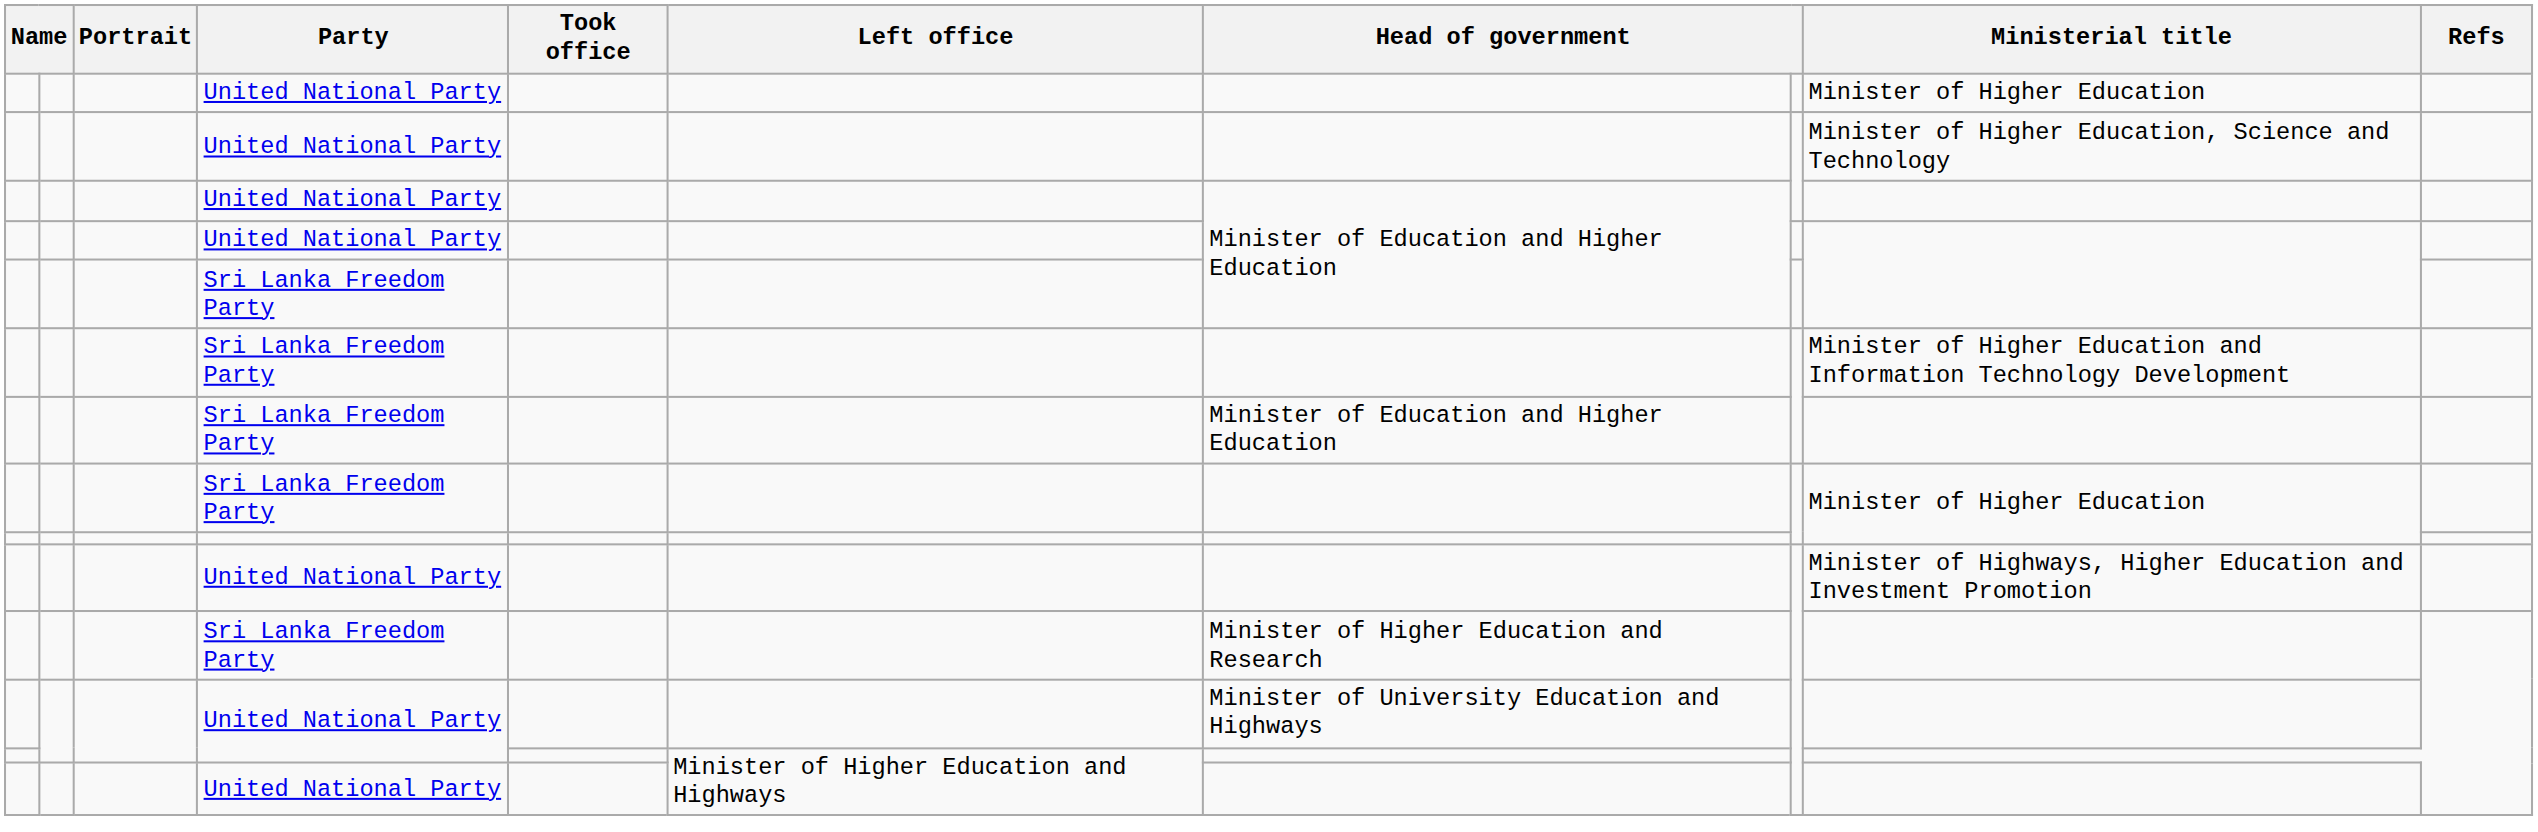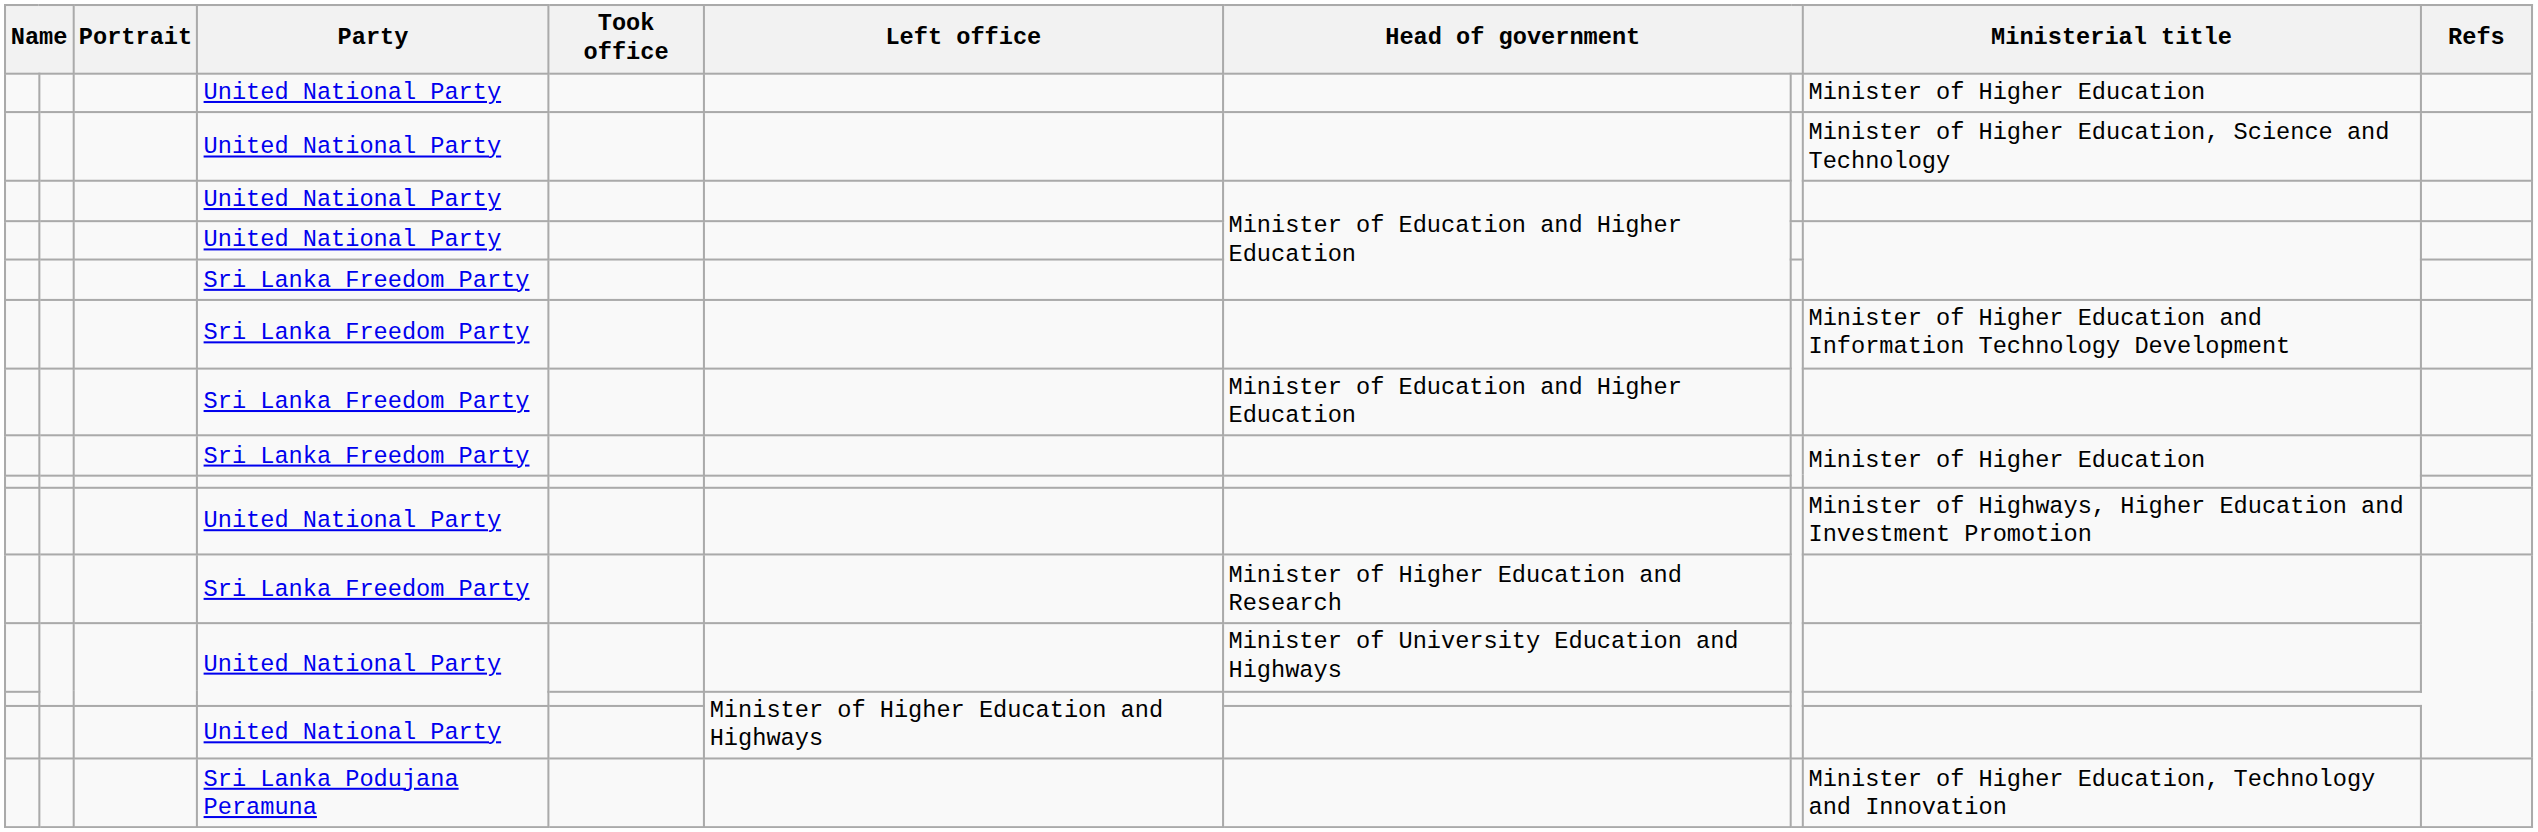+ row: (22, 793)
